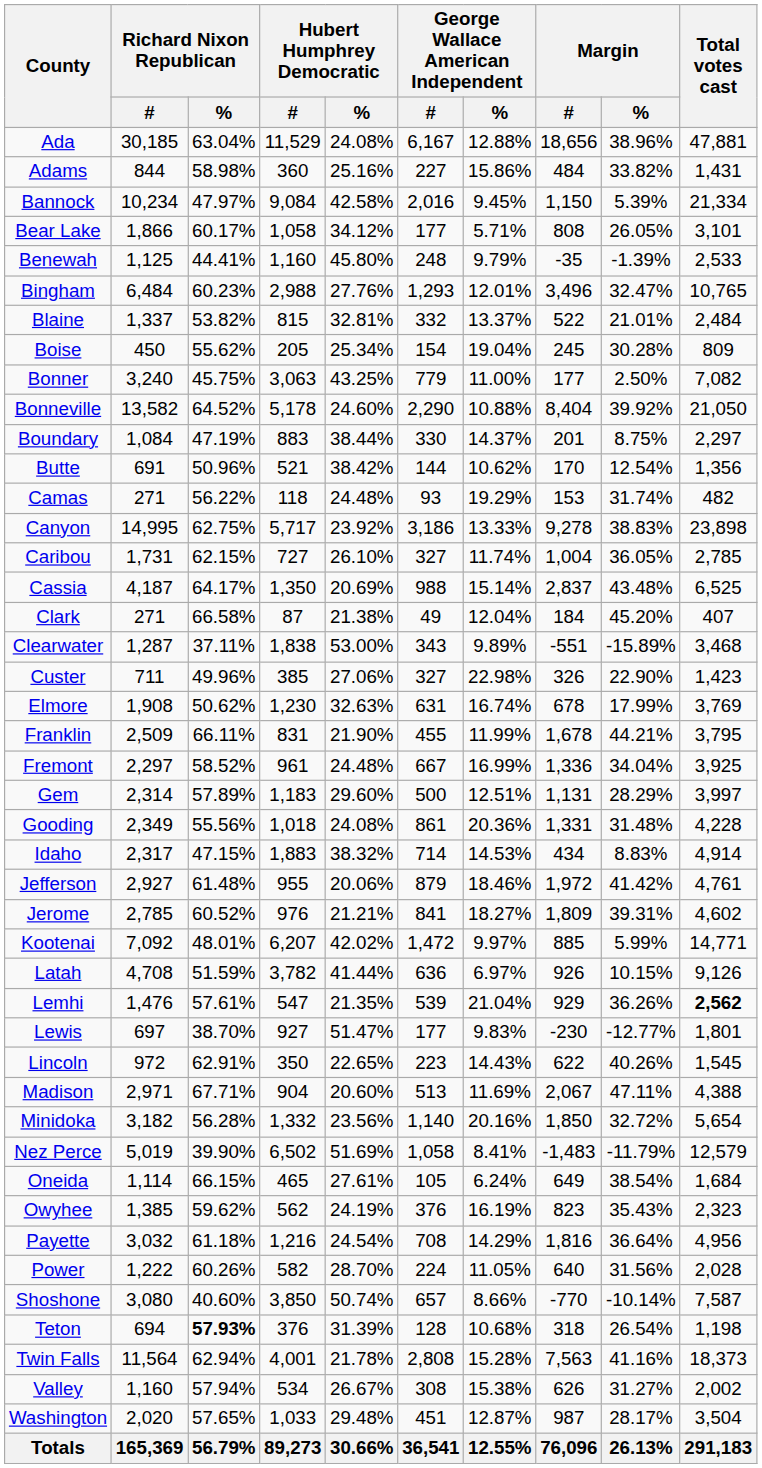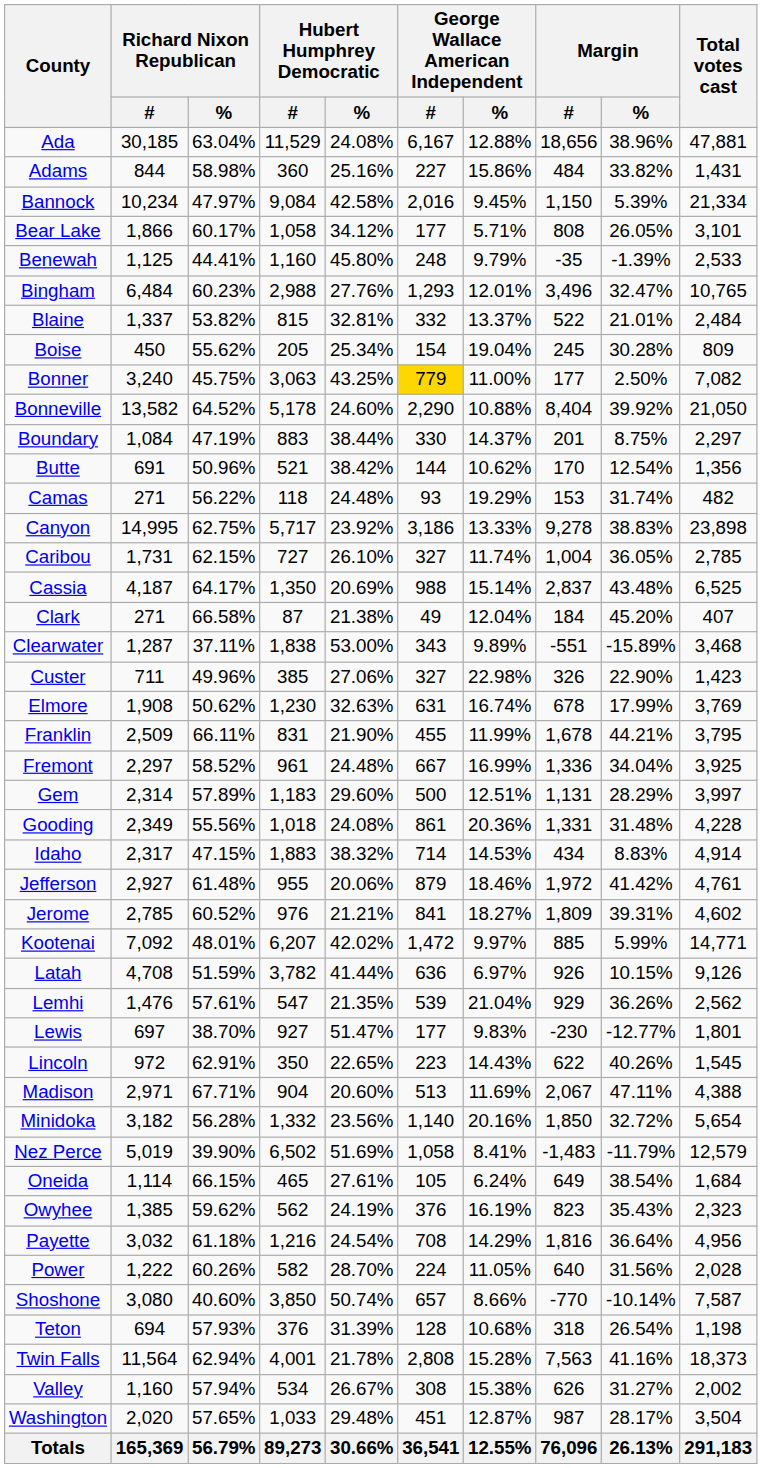(431, 379) no background -> (431, 379) gold background
(718, 1002) bold -> (718, 1002) normal
(224, 1329) bold -> (224, 1329) normal
